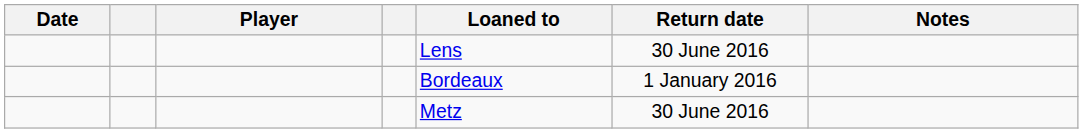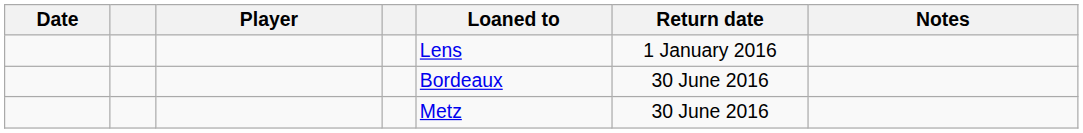(710, 50) 30 June 2016 -> (710, 50) 1 January 2016
(710, 81) 1 January 2016 -> (710, 81) 30 June 2016
